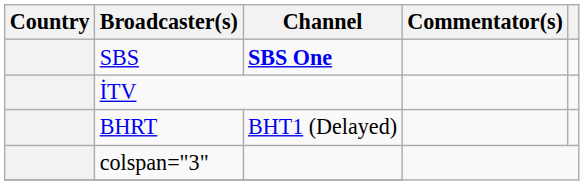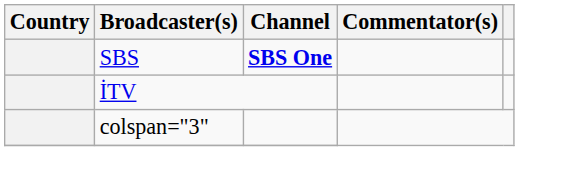- row: (128, 127)
